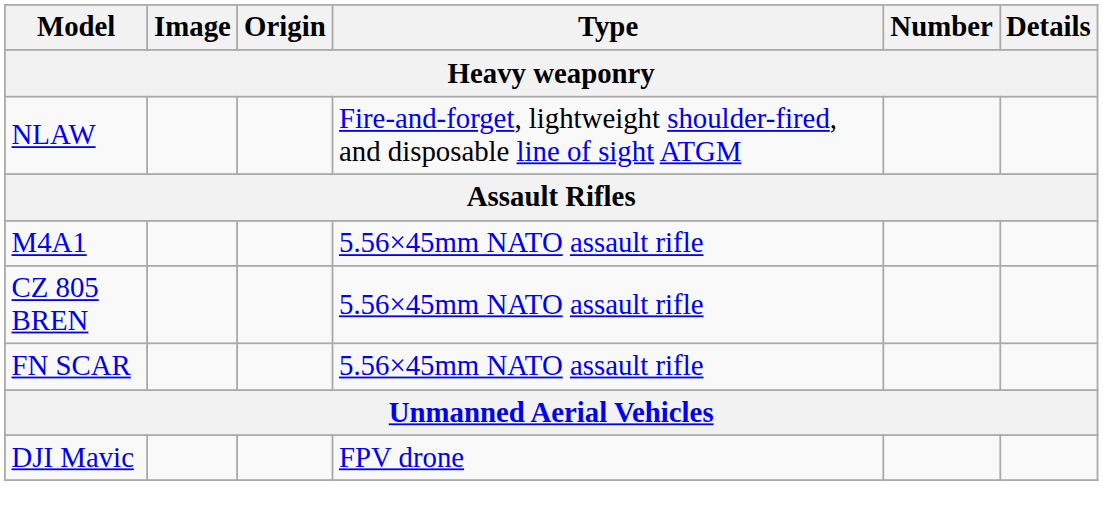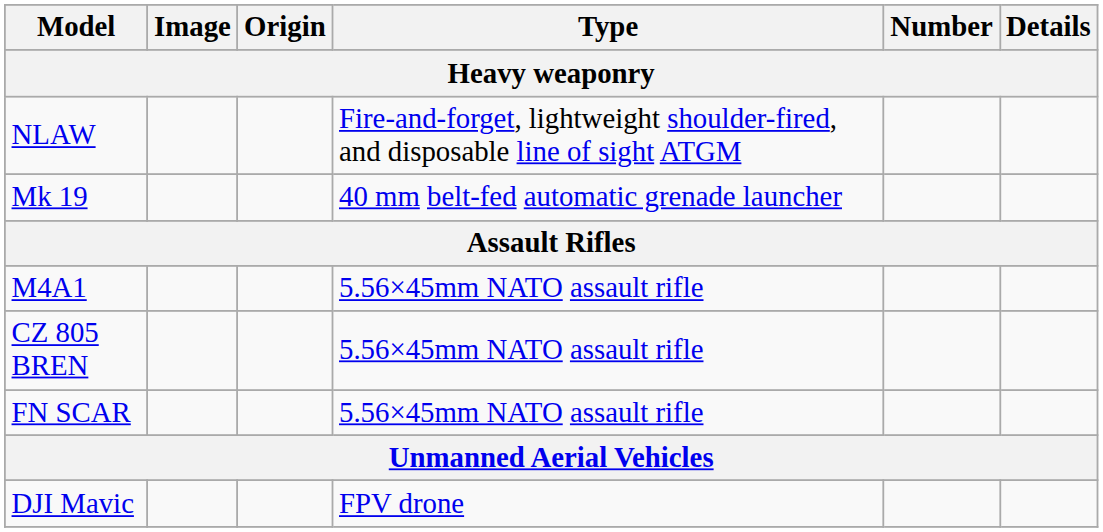+ row: (50, 196)
